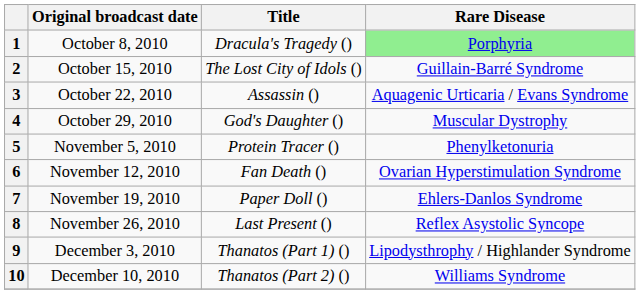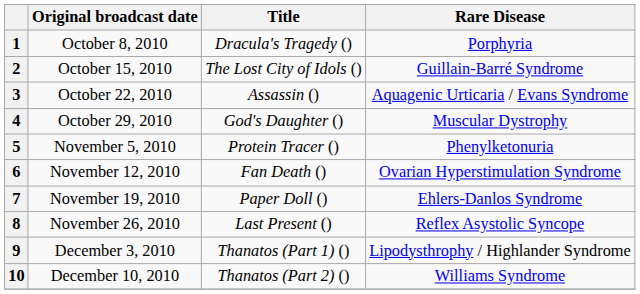(500, 43) lightgreen background -> (500, 43) no background
